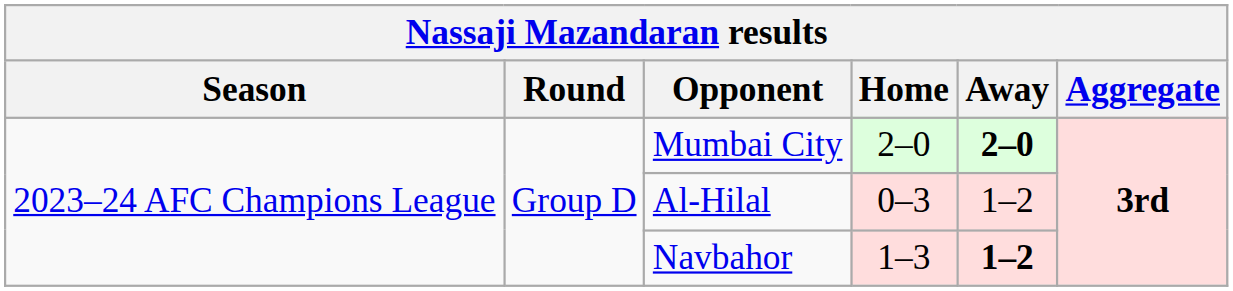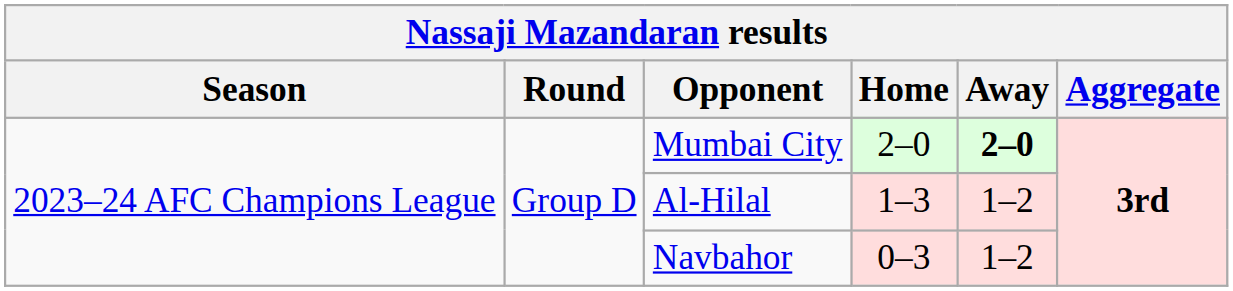(904, 200) 0–3 -> (904, 200) 1–3
(904, 256) 1–3 -> (904, 256) 0–3
(1007, 256) bold -> (1007, 256) normal
